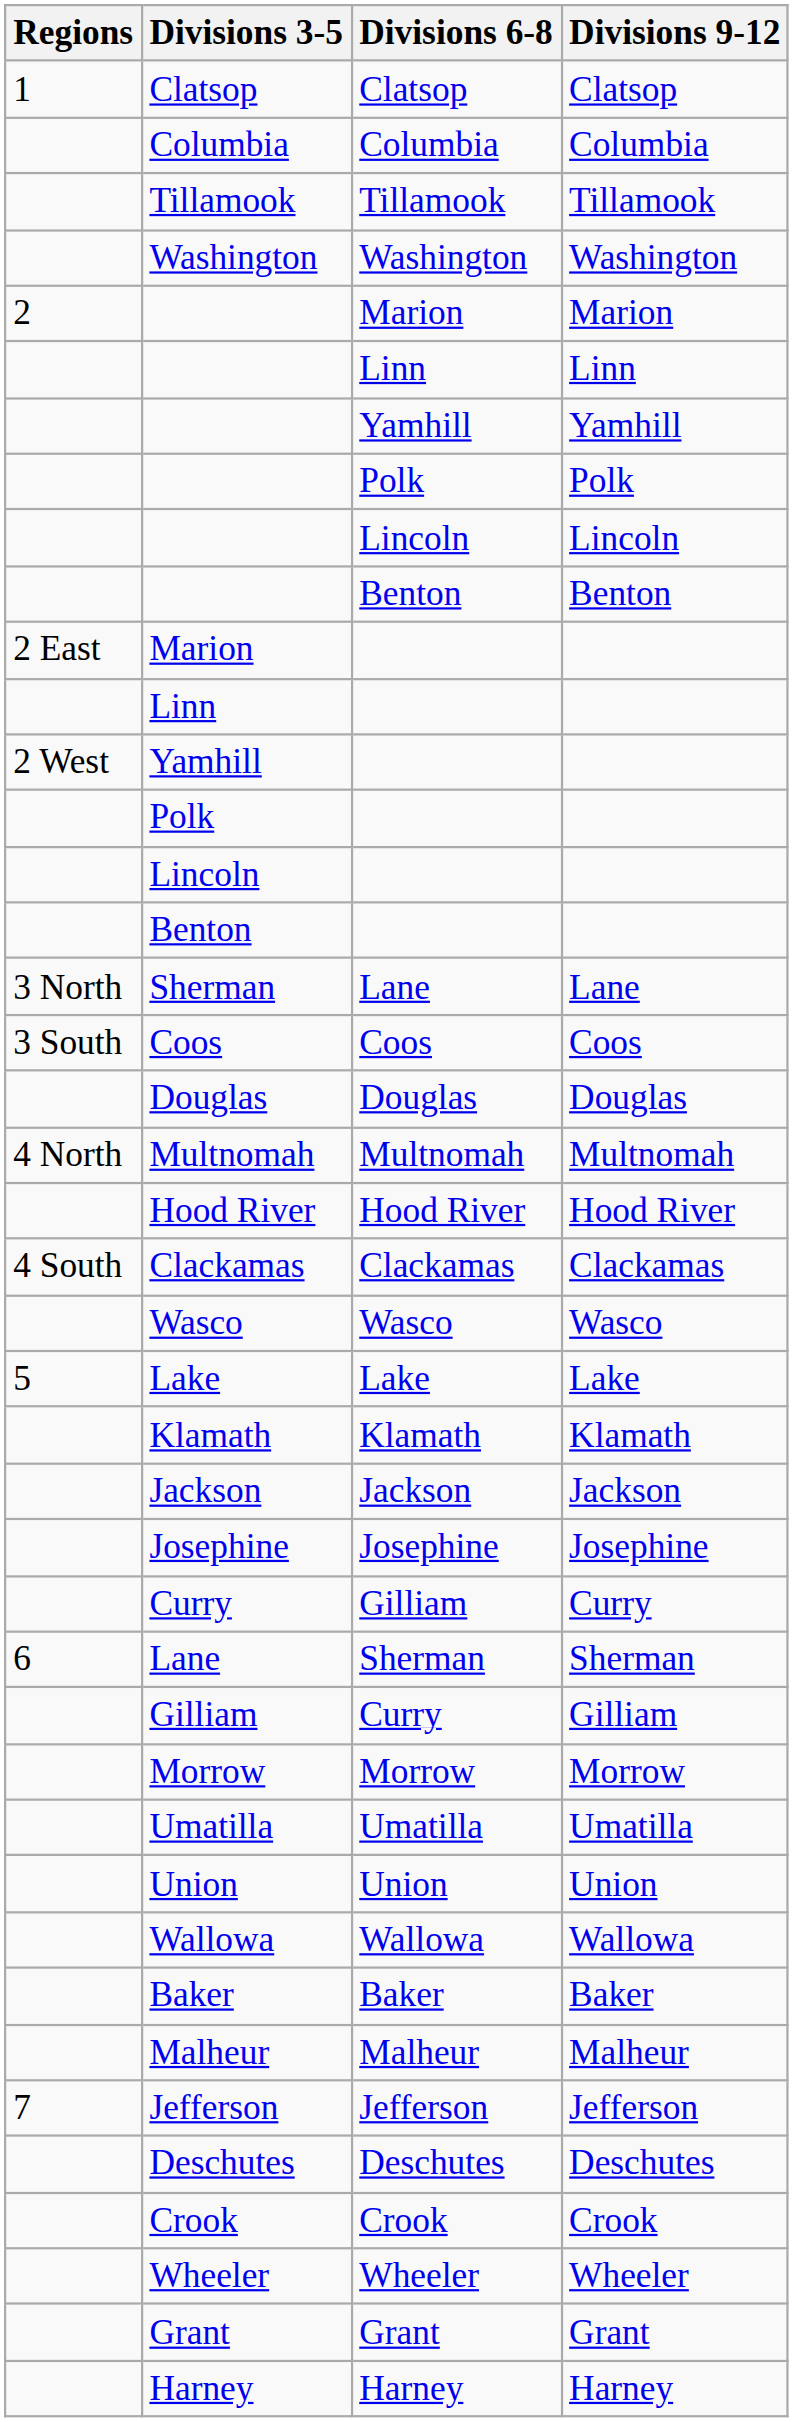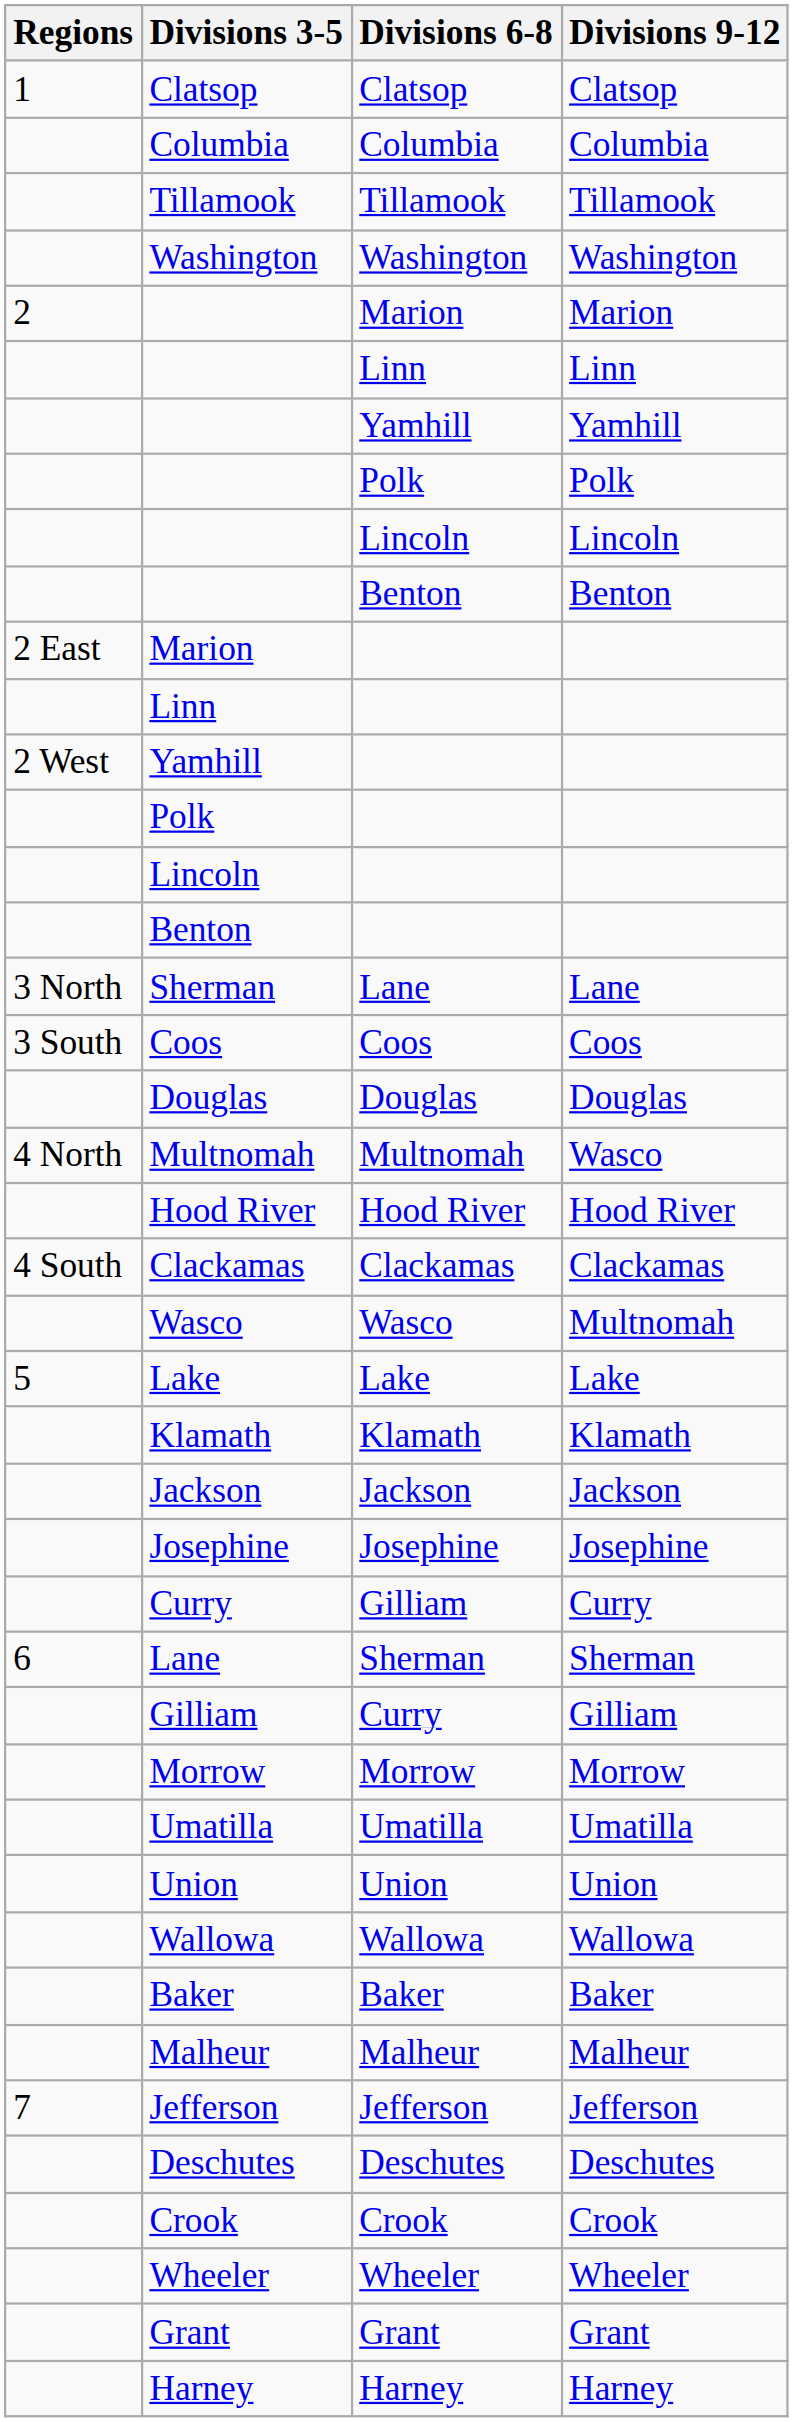(652, 1154) Multnomah -> (616, 1154) Wasco
(616, 1322) Wasco -> (652, 1322) Multnomah
